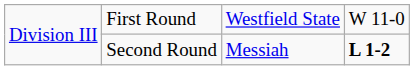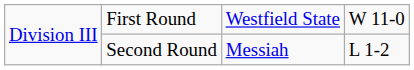(369, 49) bold -> (369, 49) normal
